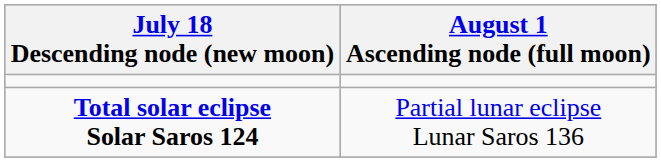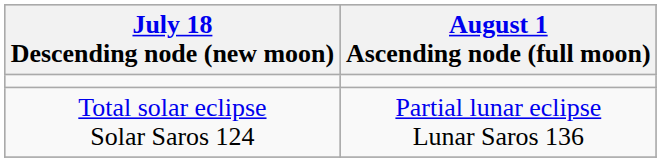(172, 121) bold -> (172, 121) normal
